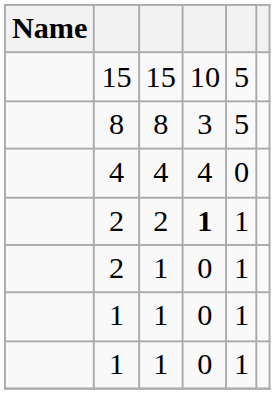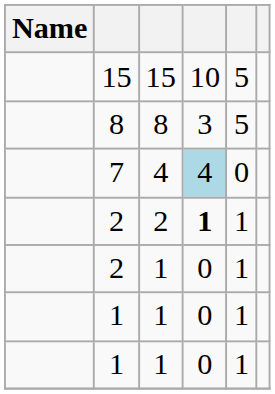(117, 172) 4 -> (117, 172) 7
(205, 172) no background -> (205, 172) lightblue background
